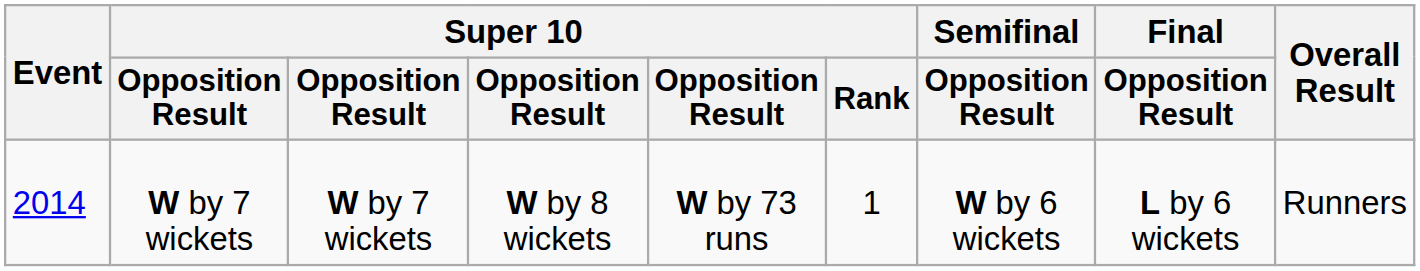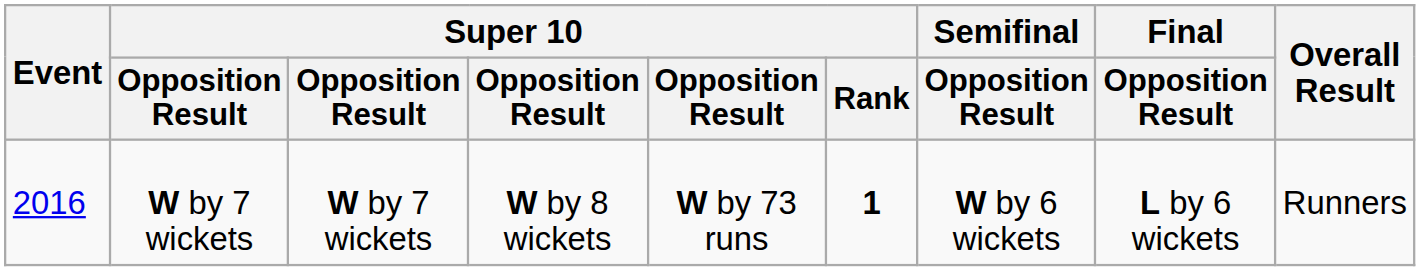(49, 203) 2014 -> (49, 203) 2016
(872, 203) normal -> (872, 203) bold
